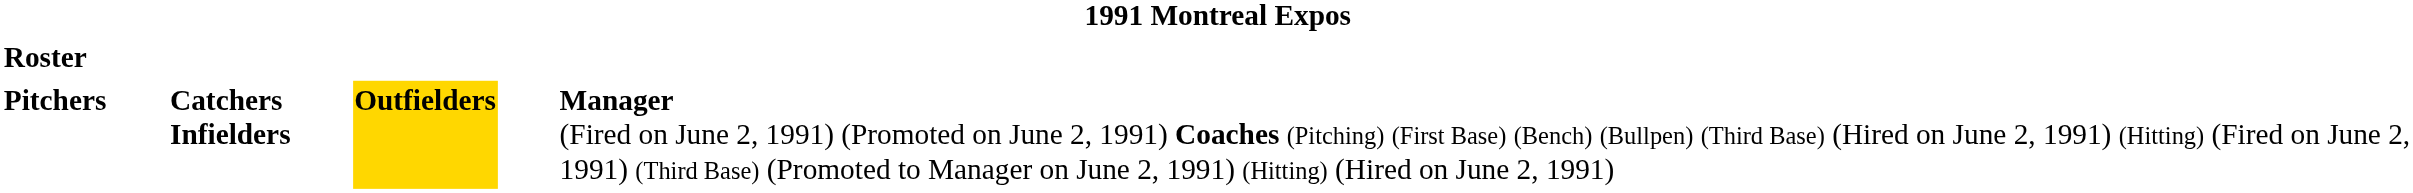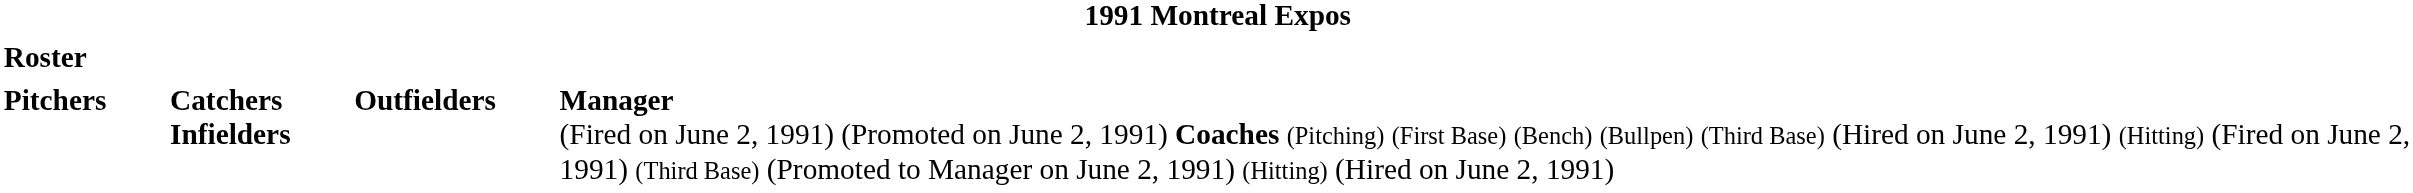(425, 99) gold background -> (425, 99) no background
